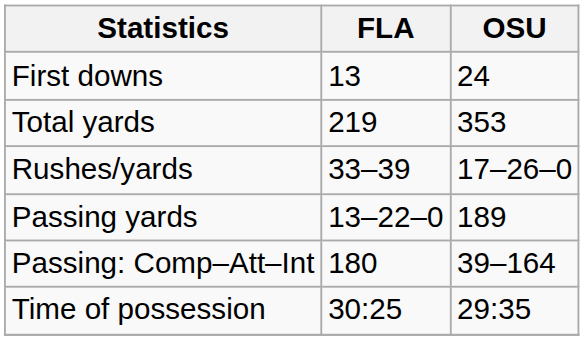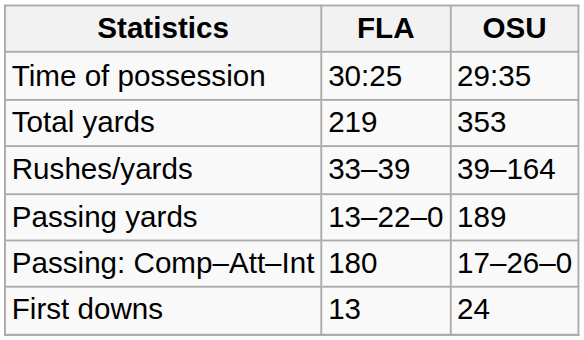rows swapped: (87, 75) <-> (139, 310)
(515, 169) 17–26–0 -> (506, 169) 39–164
(506, 263) 39–164 -> (515, 263) 17–26–0
